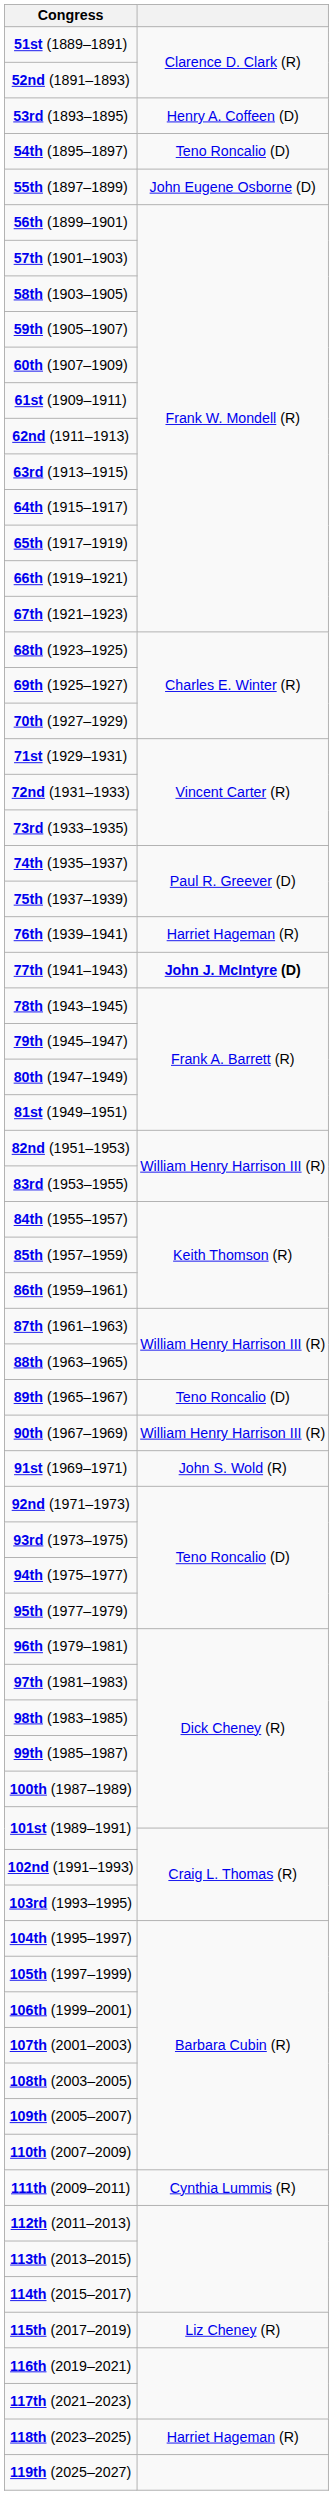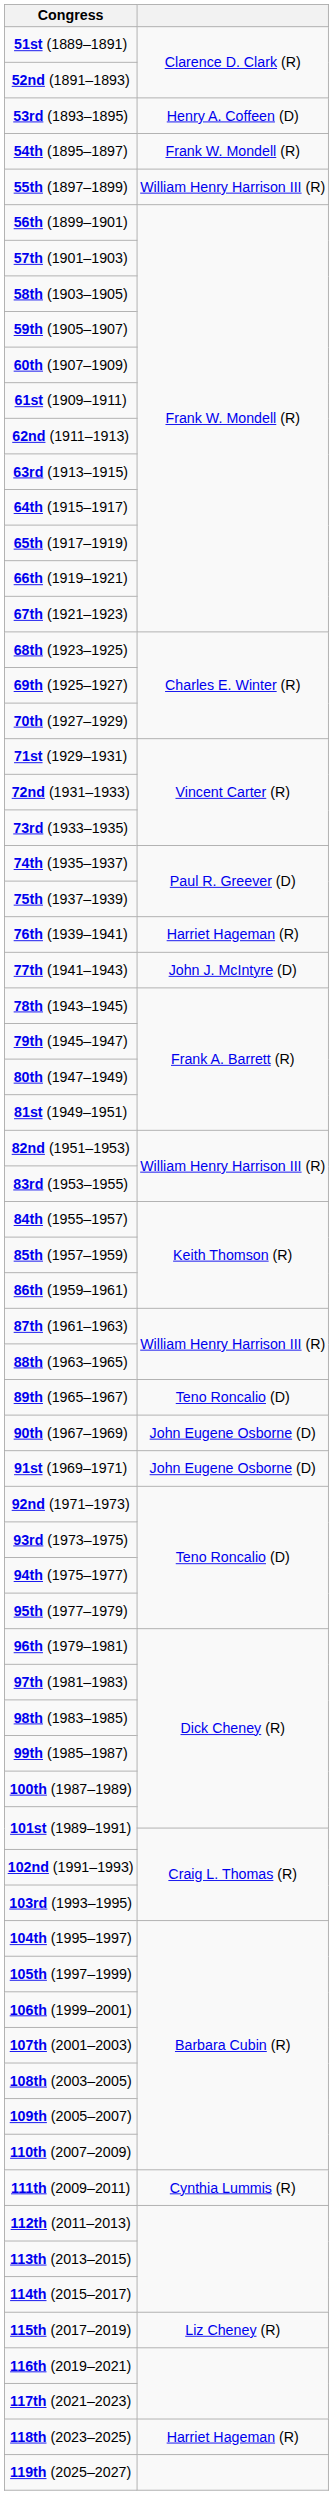(233, 151) Teno Roncalio (D) -> (233, 151) Frank W. Mondell (R)
(233, 187) John Eugene Osborne (D) -> (233, 187) William Henry Harrison III (R)
(233, 970) bold -> (233, 970) normal
(233, 1433) William Henry Harrison III (R) -> (233, 1433) John Eugene Osborne (D)
(233, 1468) John S. Wold (R) -> (233, 1468) John Eugene Osborne (D)
